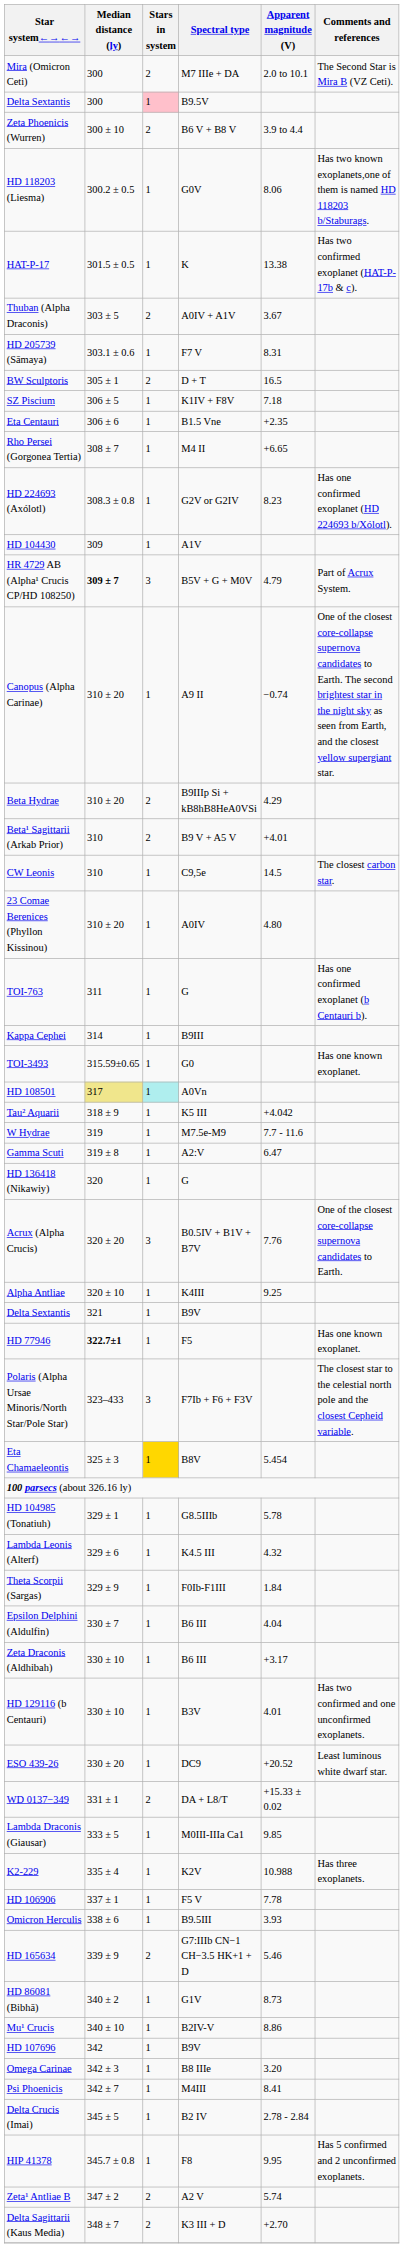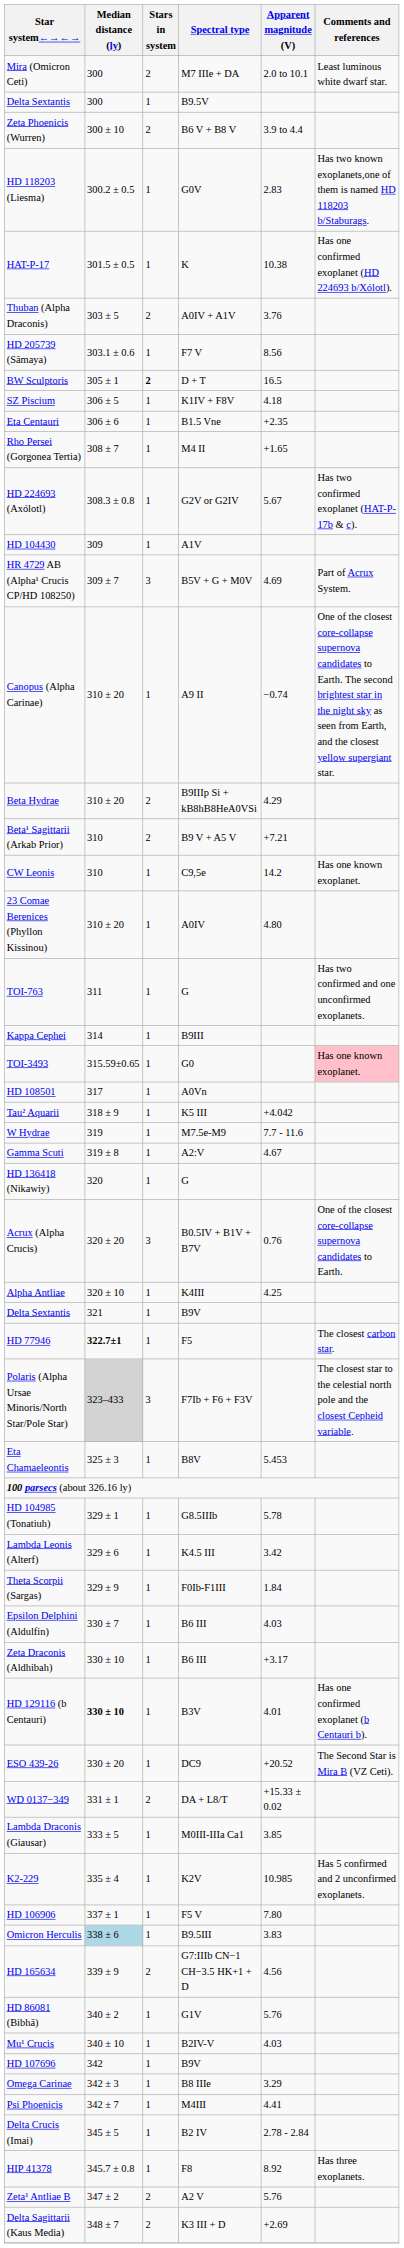(357, 74) The Second Star is Mira B (VZ Ceti). -> (352, 74) Least luminous white dwarf star.
(148, 102) pink background -> (148, 102) no background
(273, 189) 8.06 -> (273, 189) 2.83
(275, 264) 13.38 -> (275, 264) 10.38
(357, 264) Has two confirmed exoplanet (HAT-P-17b & c). -> (355, 264) Has one confirmed exoplanet (HD 224693 b/Xólotl).
(273, 316) 3.67 -> (273, 316) 3.76
(273, 352) 8.31 -> (273, 352) 8.56
(148, 380) normal -> (148, 380) bold
(273, 401) 7.18 -> (273, 401) 4.18
(276, 449) +6.65 -> (276, 449) +1.65
(273, 501) 8.23 -> (273, 501) 5.67
(355, 501) Has one confirmed exoplanet (HD 224693 b/Xólotl). -> (357, 501) Has two confirmed exoplanet (HAT-P-17b & c).
(103, 581) bold -> (103, 581) normal
(273, 581) 4.79 -> (273, 581) 4.69
(276, 837) +4.01 -> (276, 837) +7.21
(273, 873) 14.5 -> (273, 873) 14.2
(356, 873) The closest carbon star. -> (350, 873) Has one known exoplanet.
(343, 991) Has one confirmed exoplanet (b Centauri b). -> (356, 991) Has two confirmed and one unconfirmed exoplanets.
(350, 1063) no background -> (350, 1063) pink background
(95, 1092) khaki background -> (95, 1092) no background
(148, 1092) paleturquoise background -> (148, 1092) no background
(273, 1153) 6.47 -> (273, 1153) 4.67
(273, 1240) 7.76 -> (273, 1240) 0.76
(273, 1292) 9.25 -> (273, 1292) 4.25
(350, 1341) Has one known exoplanet. -> (356, 1341) The closest carbon star.
(105, 1400) no background -> (105, 1400) lightgrey background
(148, 1459) gold background -> (148, 1459) no background
(275, 1459) 5.454 -> (275, 1459) 5.453
(273, 1552) 4.32 -> (273, 1552) 3.42
(273, 1624) 4.04 -> (273, 1624) 4.03
(105, 1711) normal -> (105, 1711) bold
(356, 1711) Has two confirmed and one unconfirmed exoplanets. -> (343, 1711) Has one confirmed exoplanet (b Centauri b).
(352, 1763) Least luminous white dwarf star. -> (357, 1763) The Second Star is Mira B (VZ Ceti).
(273, 1835) 9.85 -> (273, 1835) 3.85
(278, 1871) 10.988 -> (278, 1879) 10.985
(341, 1871) Has three exoplanets. -> (357, 1879) Has 5 confirmed and 2 unconfirmed exoplanets.
(273, 1899) 7.78 -> (273, 1915) 7.80
(103, 1920) no background -> (103, 1935) lightblue background
(273, 1920) 3.93 -> (273, 1935) 3.83
(273, 1956) 5.46 -> (273, 1971) 4.56
(273, 1999) 8.73 -> (273, 2015) 5.76
(273, 2027) 8.86 -> (273, 2043) 4.03
(273, 2068) 3.20 -> (273, 2084) 3.29
(273, 2089) 8.41 -> (273, 2104) 4.41
(273, 2161) 9.95 -> (273, 2168) 8.92
(357, 2161) Has 5 confirmed and 2 unconfirmed exoplanets. -> (341, 2168) Has three exoplanets.
(273, 2197) 5.74 -> (273, 2197) 5.76
(276, 2225) +2.70 -> (276, 2225) +2.69
